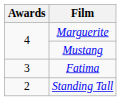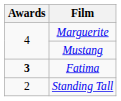(27, 68) normal -> (27, 68) bold
